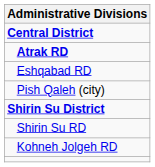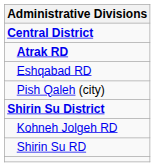(51, 128) Shirin Su RD -> (67, 128) Kohneh Jolgeh RD
(67, 147) Kohneh Jolgeh RD -> (51, 147) Shirin Su RD
